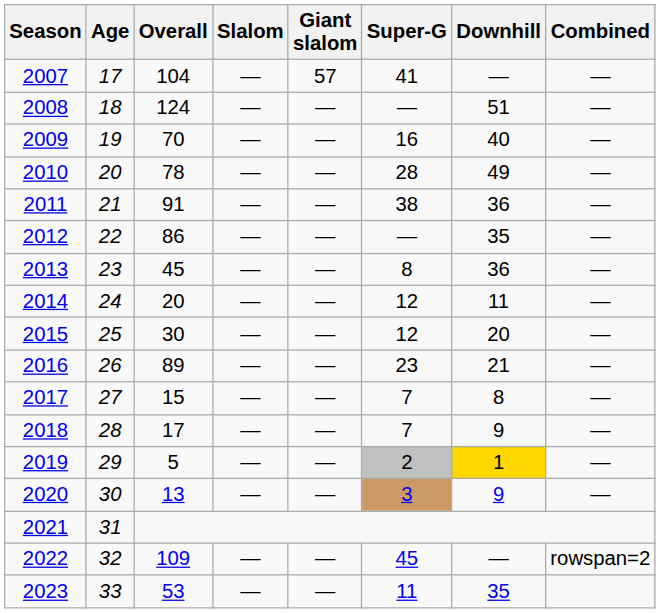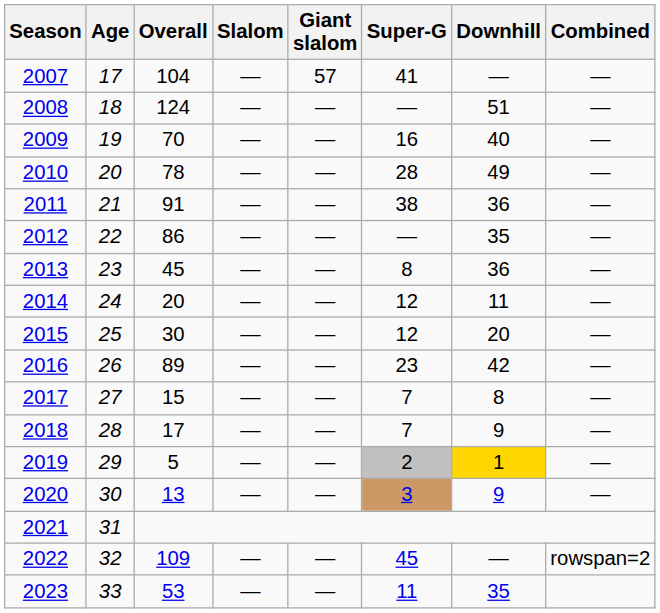(499, 365) 21 -> (499, 365) 42
